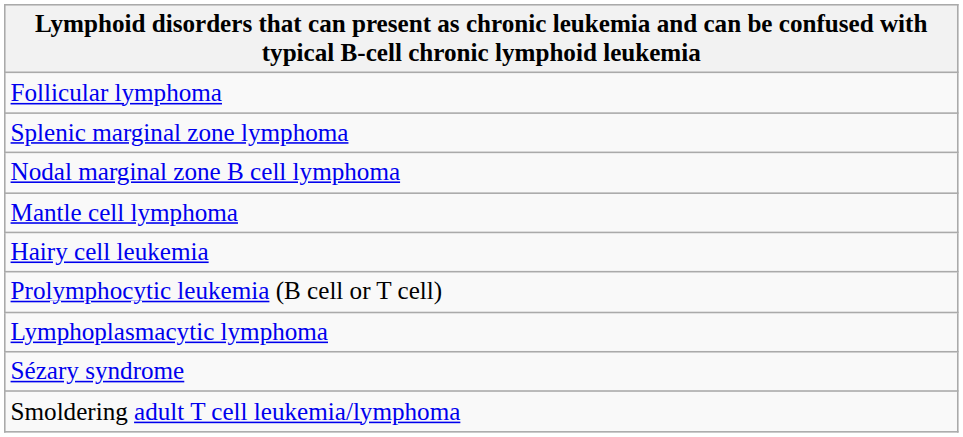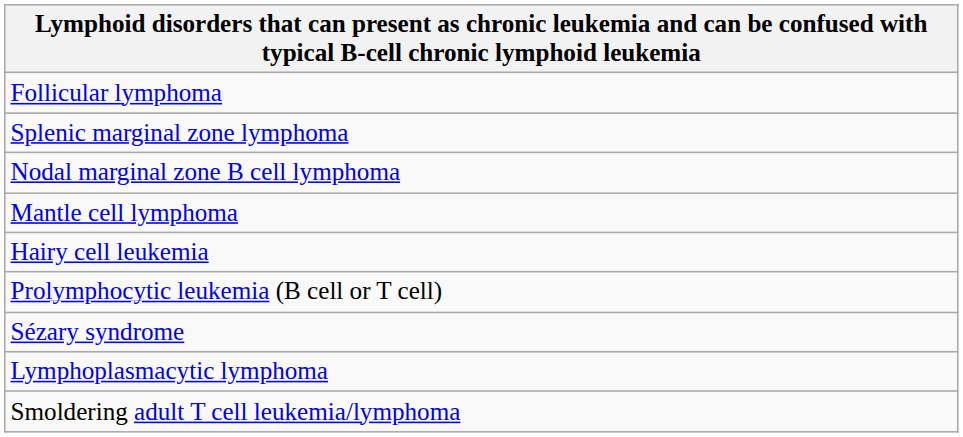(169, 331) Lymphoplasmacytic lymphoma -> (97, 331) Sézary syndrome
(97, 371) Sézary syndrome -> (169, 371) Lymphoplasmacytic lymphoma
